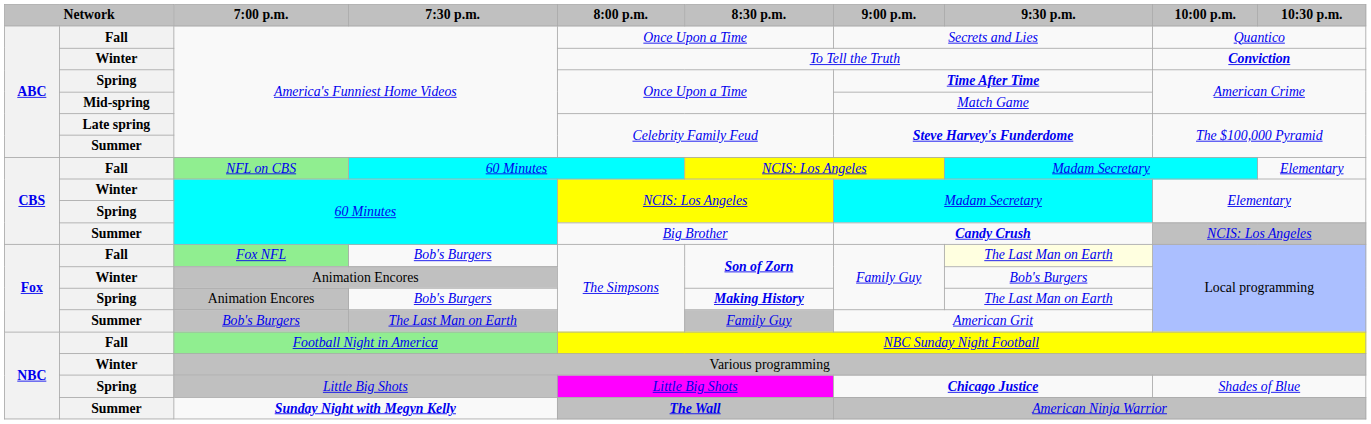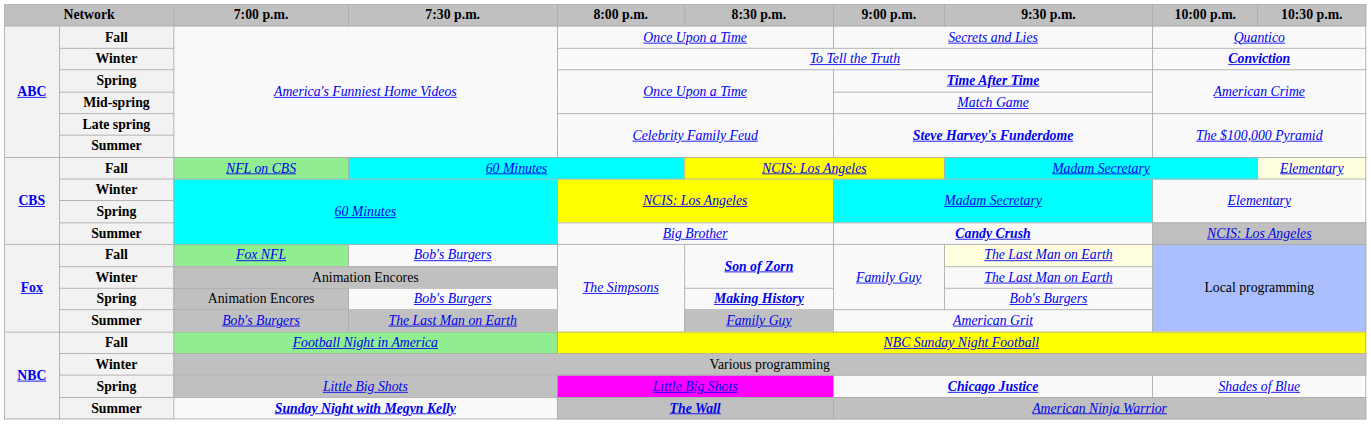(1312, 168) no background -> (1312, 168) lightyellow background
(1048, 277) Bob's Burgers -> (1048, 277) The Last Man on Earth
(1048, 299) The Last Man on Earth -> (1048, 299) Bob's Burgers
